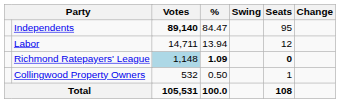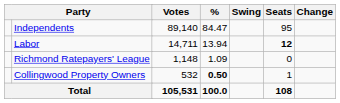(183, 28) bold -> (183, 28) normal
(287, 43) normal -> (287, 43) bold
(185, 59) lightblue background -> (185, 59) no background
(218, 59) bold -> (218, 59) normal
(289, 59) bold -> (289, 59) normal
(218, 75) normal -> (218, 75) bold
